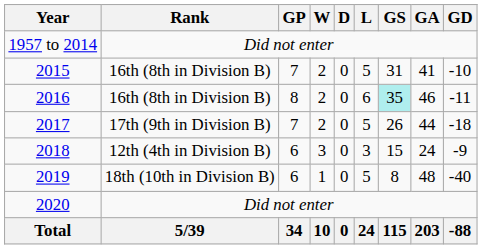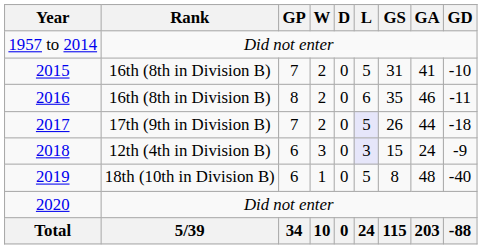(395, 97) paleturquoise background -> (395, 97) no background
(366, 124) no background -> (366, 124) lavender background
(366, 151) no background -> (366, 151) lavender background
